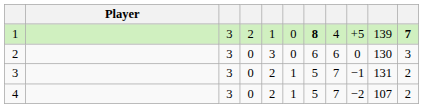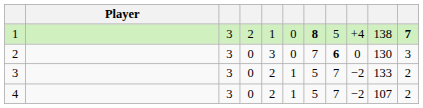(336, 34) 4 -> (336, 34) 5
(357, 34) +5 -> (357, 34) +4
(383, 34) 139 -> (383, 34) 138
(315, 53) 6 -> (315, 53) 7
(336, 53) normal -> (336, 53) bold
(357, 73) −1 -> (357, 73) −2
(383, 73) 131 -> (383, 73) 133
